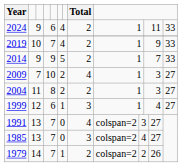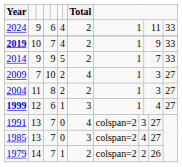(17, 43) normal -> (17, 43) bold
(17, 106) normal -> (17, 106) bold
